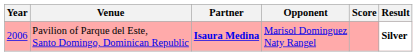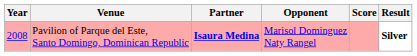(17, 36) 2006 -> (17, 36) 2008
